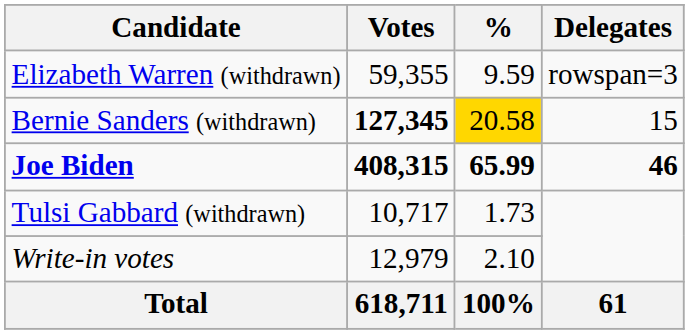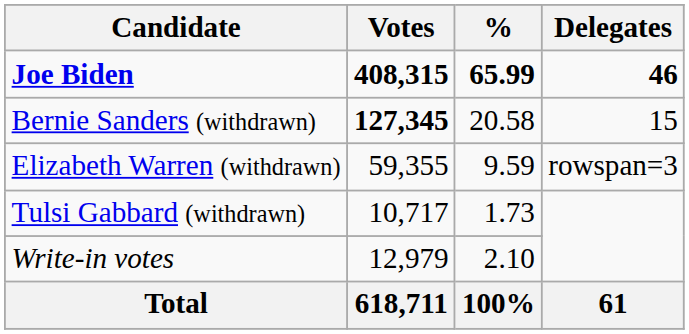rows swapped: (73, 166) <-> (176, 73)
(502, 119) gold background -> (502, 119) no background
